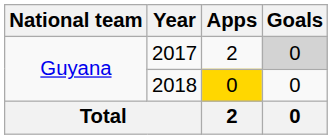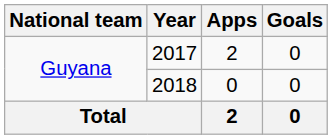(295, 52) lightgrey background -> (295, 52) no background
(232, 85) gold background -> (232, 85) no background
